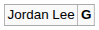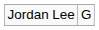(86, 15) bold -> (86, 15) normal
